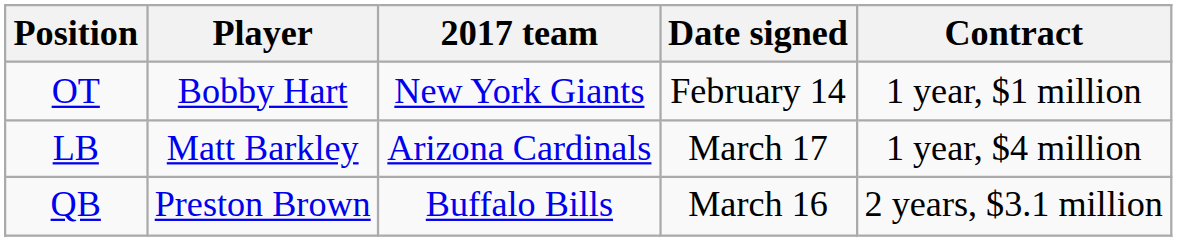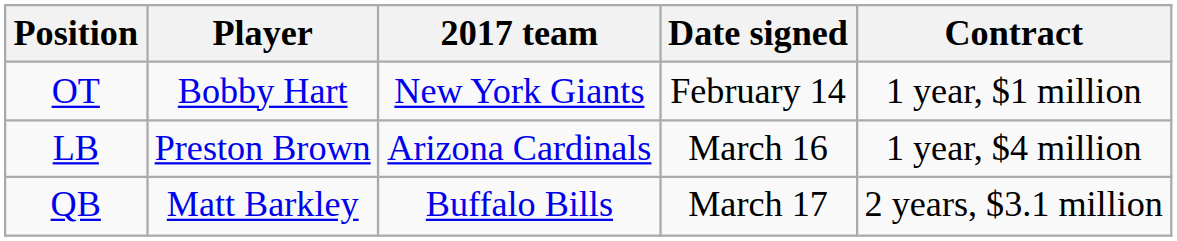(263, 147) Matt Barkley -> (263, 147) Preston Brown
(758, 147) March 17 -> (758, 147) March 16
(263, 205) Preston Brown -> (263, 205) Matt Barkley
(758, 205) March 16 -> (758, 205) March 17
